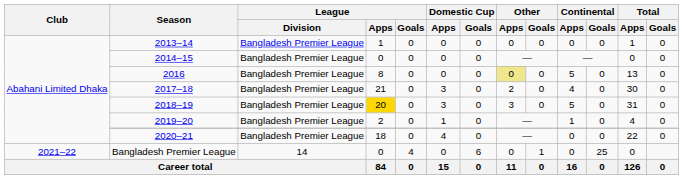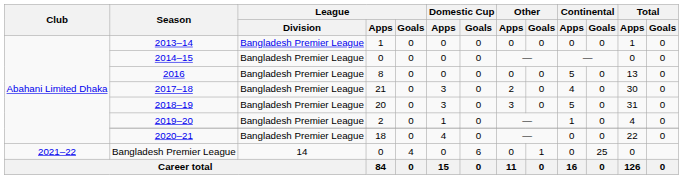(511, 74) khaki background -> (511, 74) no background
(381, 105) gold background -> (381, 105) no background
